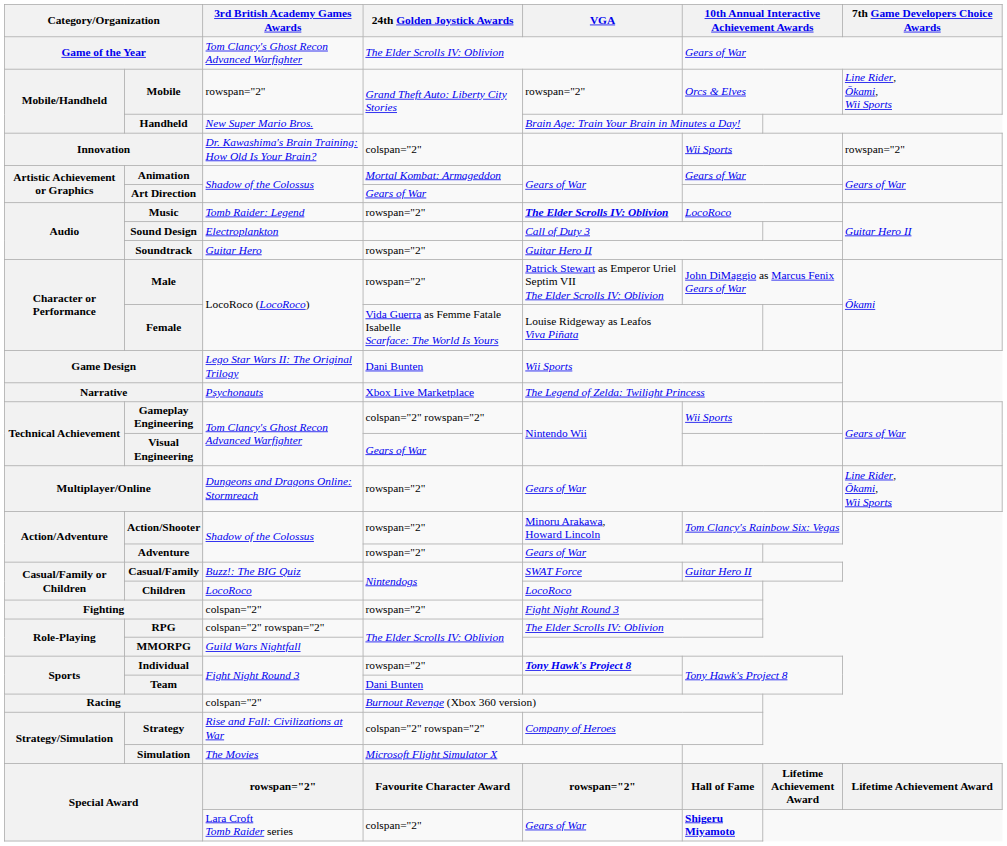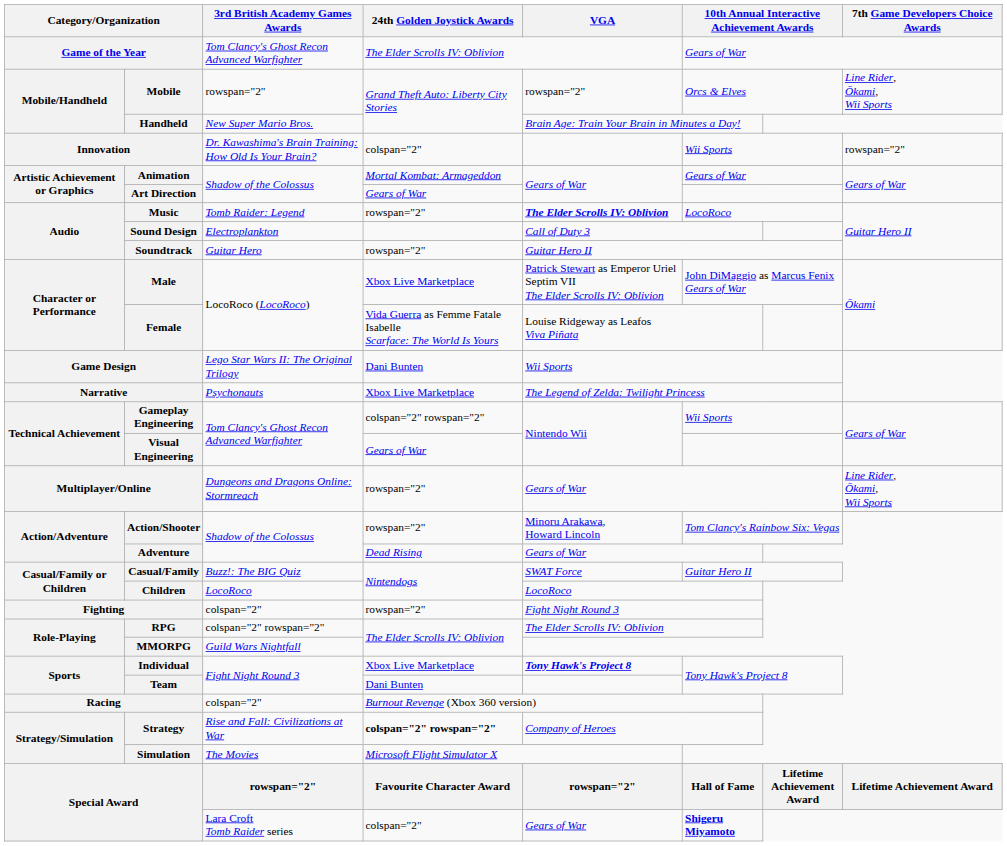(395, 282) rowspan="2" -> (420, 282) Xbox Live Marketplace
(395, 553) rowspan="2" -> (394, 553) Dead Rising
(395, 665) rowspan="2" -> (420, 665) Xbox Live Marketplace
(425, 728) normal -> (431, 728) bold
